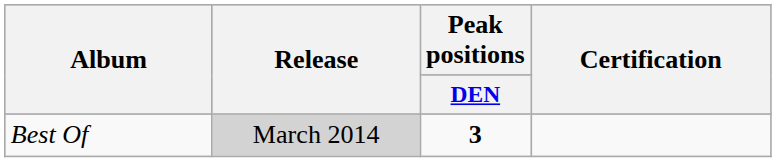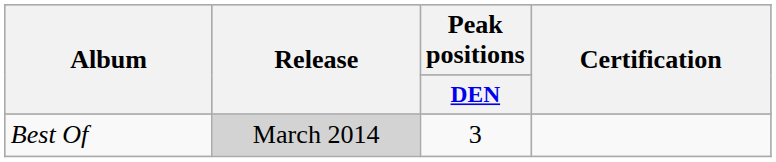(475, 134) bold -> (475, 134) normal
